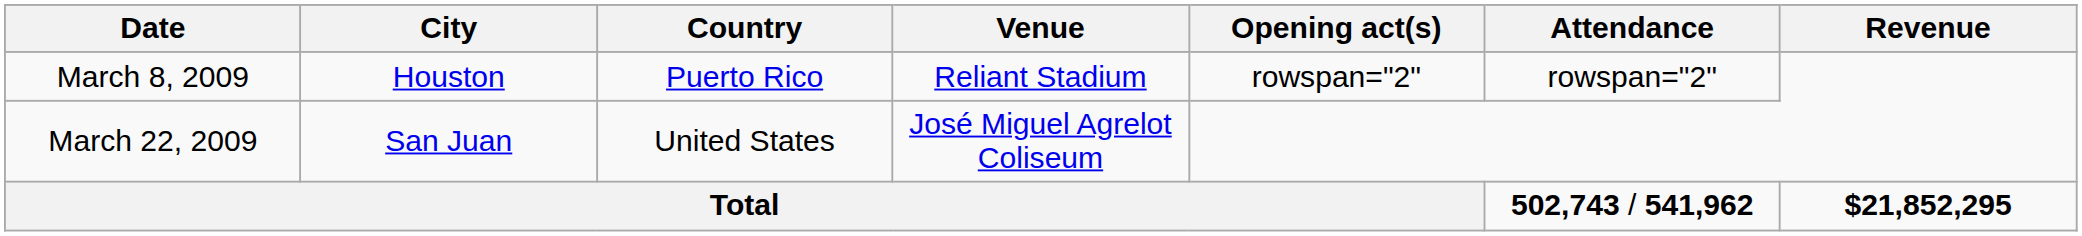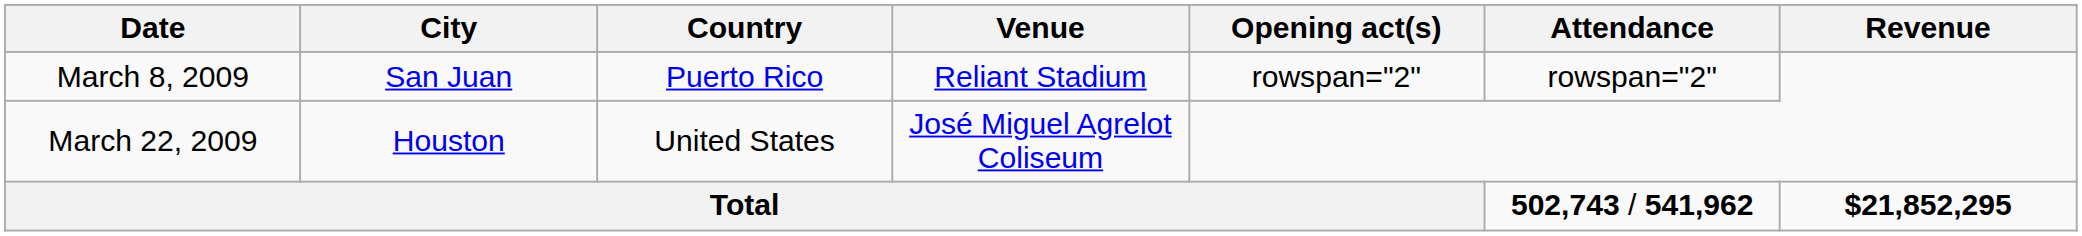(449, 76) Houston -> (449, 76) San Juan
(449, 140) San Juan -> (449, 140) Houston
